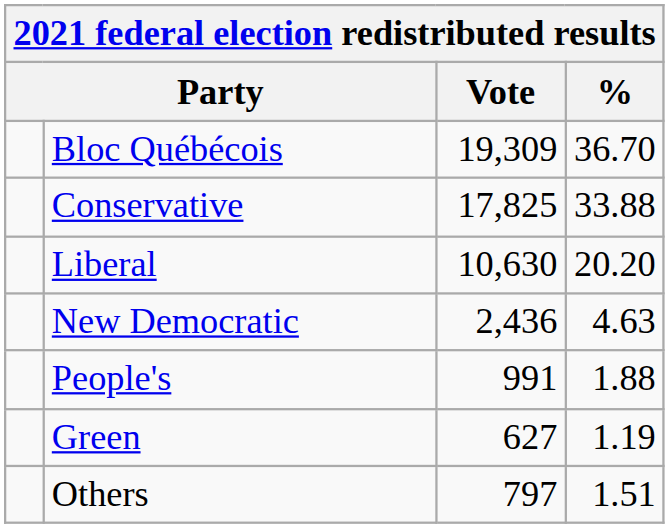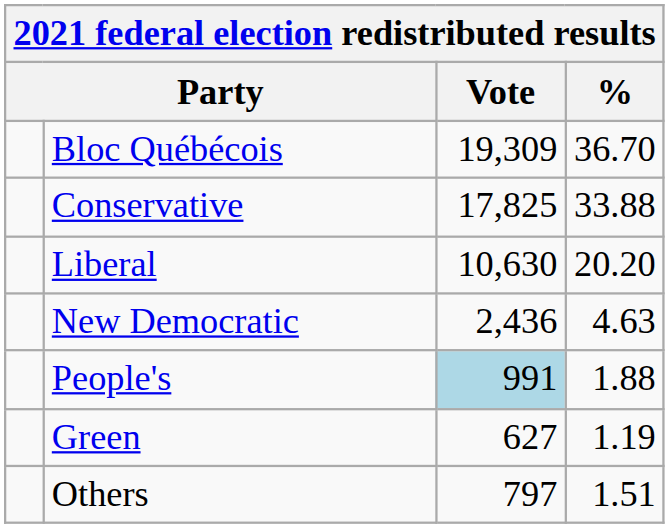(530, 378) no background -> (530, 378) lightblue background
